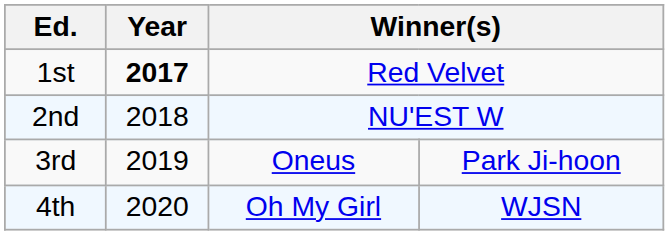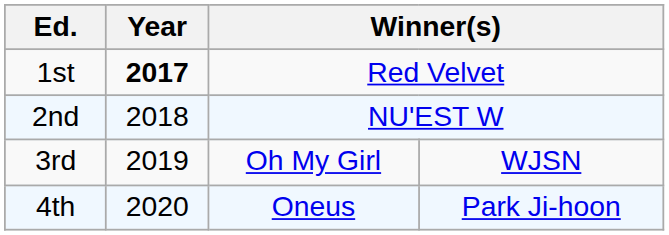(313, 161) Oneus -> (313, 161) Oh My Girl
(541, 161) Park Ji-hoon -> (541, 161) WJSN
(313, 206) Oh My Girl -> (313, 206) Oneus
(541, 206) WJSN -> (541, 206) Park Ji-hoon
